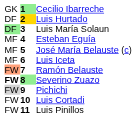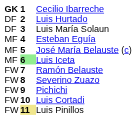(11, 9) normal -> (11, 9) bold
(23, 9) lightgreen background -> (23, 9) no background
(23, 19) gold background -> (23, 19) no background
(11, 29) lightgreen background -> (11, 29) no background
(23, 59) no background -> (23, 59) lightgreen background
(12, 70) lightsalmon background -> (12, 70) no background
(12, 80) bold -> (12, 80) normal
(23, 80) lightgreen background -> (23, 80) no background
(12, 90) lightgrey background -> (12, 90) no background
(25, 110) no background -> (25, 110) khaki background
